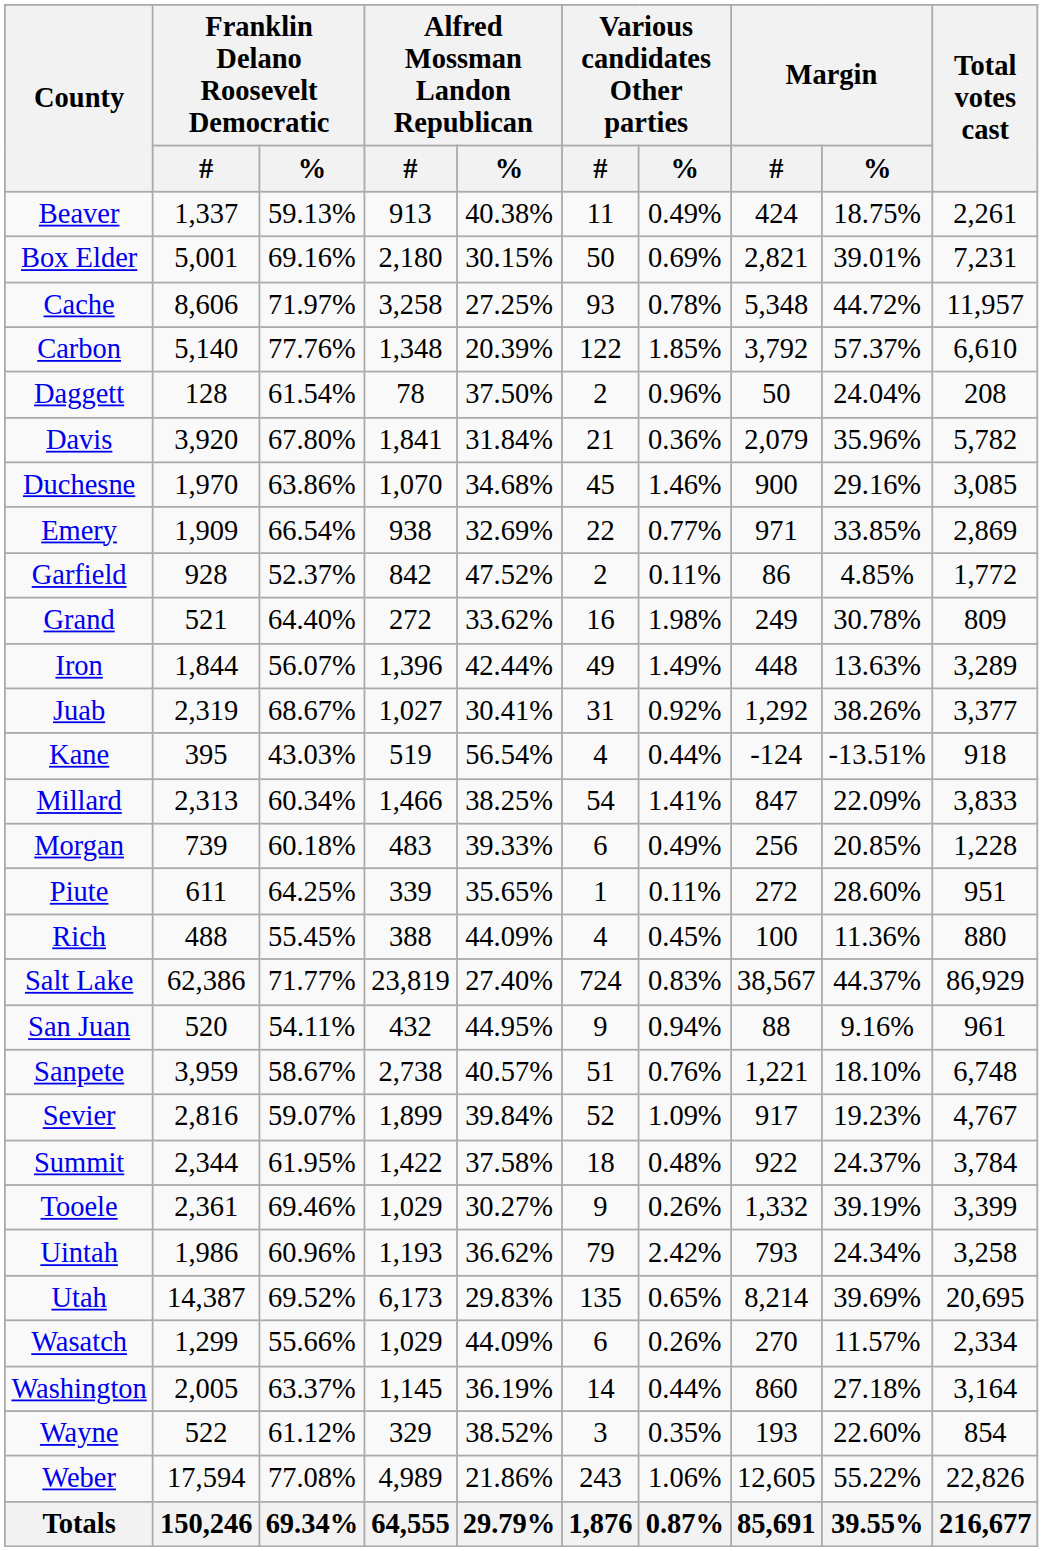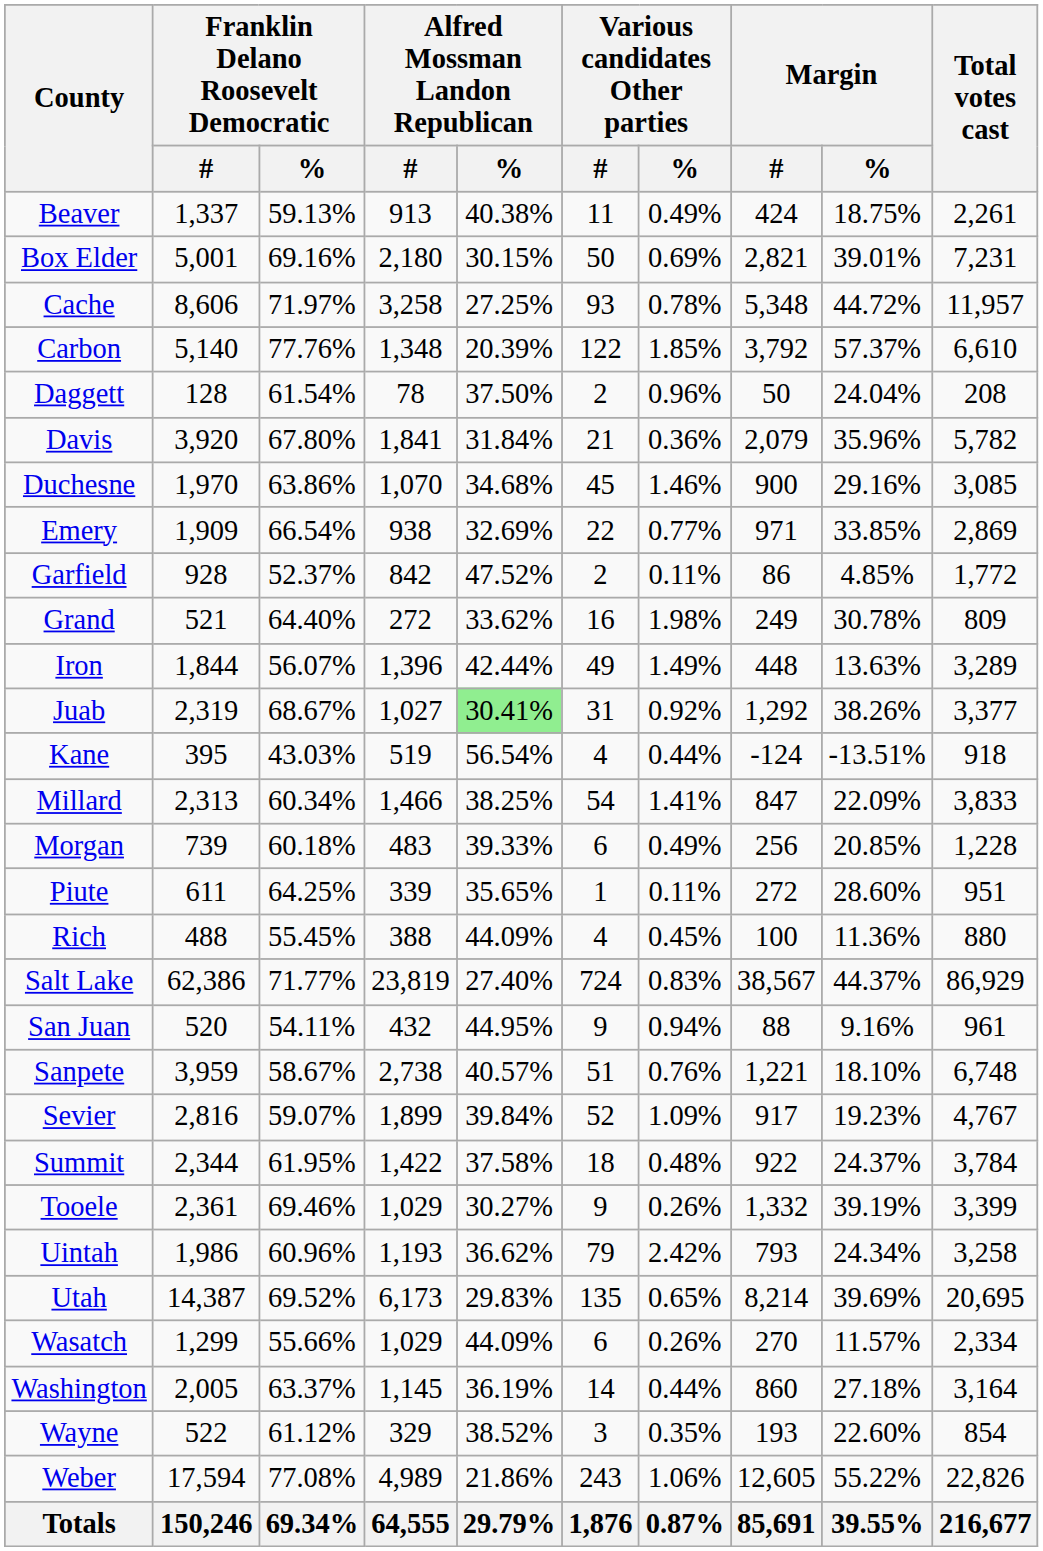(509, 710) no background -> (509, 710) lightgreen background
